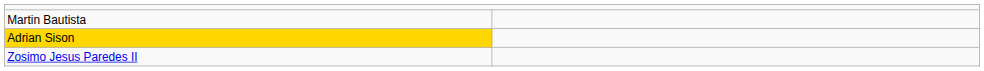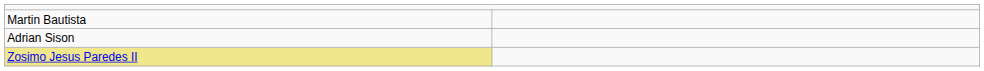(41, 38) gold background -> (41, 38) no background
(72, 57) no background -> (72, 57) khaki background
